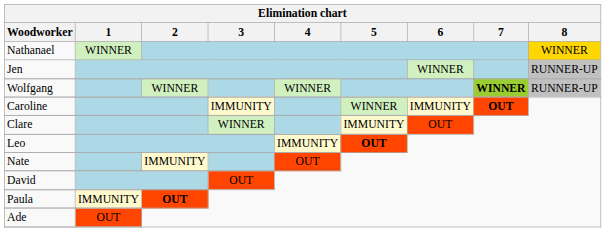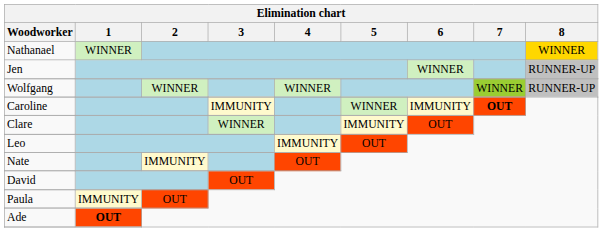(501, 87) bold -> (500, 87) normal
(374, 143) bold -> (374, 143) normal
(175, 198) bold -> (175, 198) normal
(108, 217) normal -> (108, 217) bold
